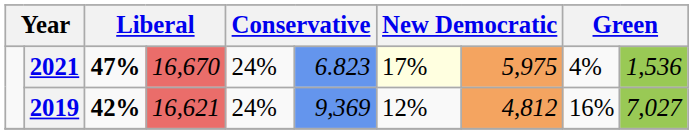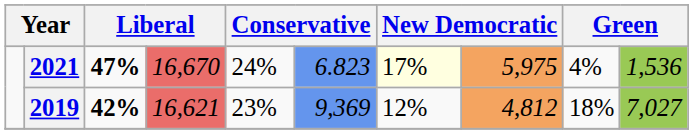(254, 107) 24% -> (254, 107) 23%
(592, 107) 16% -> (592, 107) 18%
